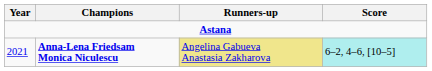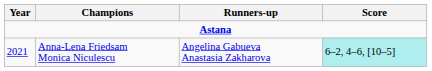(86, 52) bold -> (83, 52) normal
(226, 52) khaki background -> (226, 52) no background
